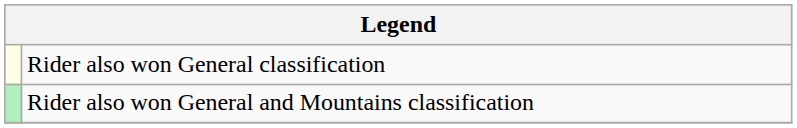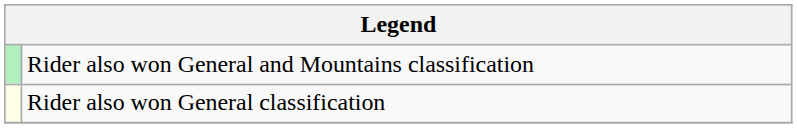rows swapped: (206, 64) <-> (281, 103)
